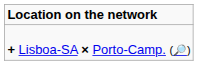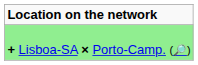(99, 49) no background -> (99, 49) lightgreen background
